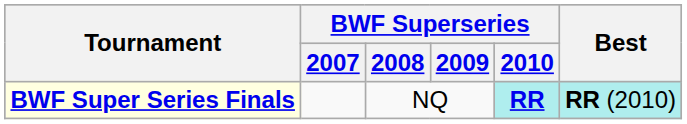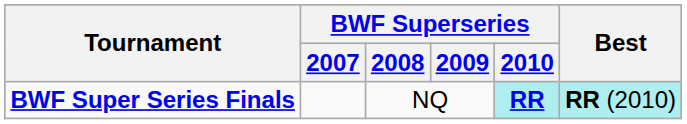(153, 100) lightyellow background -> (153, 100) no background
